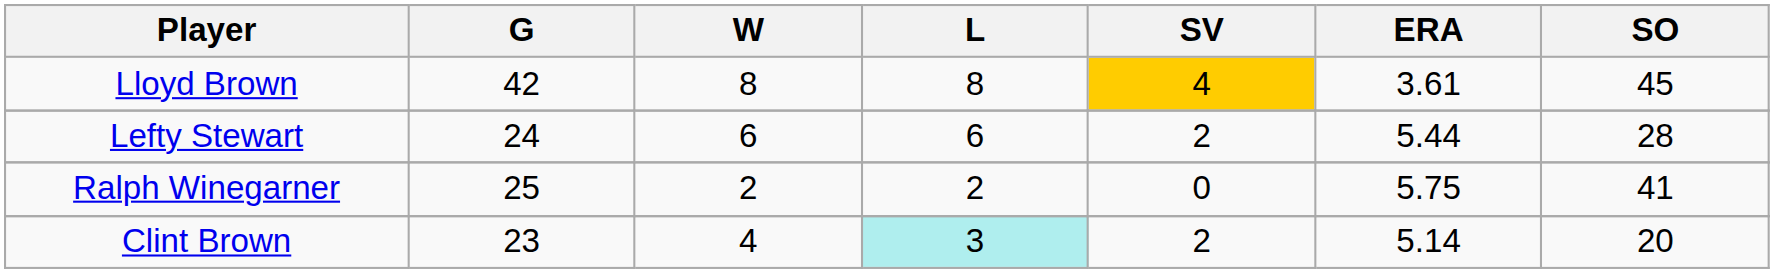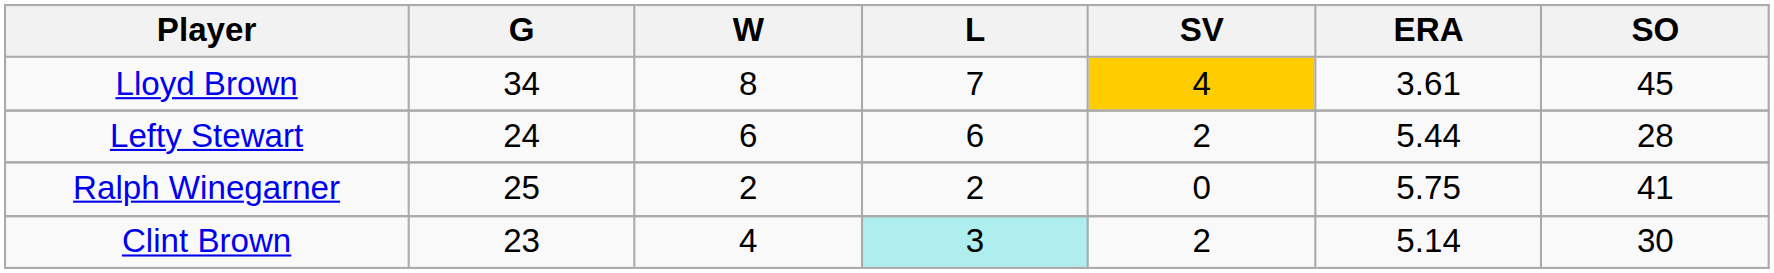(522, 83) 42 -> (522, 83) 34
(975, 83) 8 -> (975, 83) 7
(1655, 240) 20 -> (1655, 240) 30
